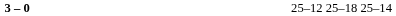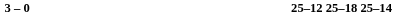(342, 7) normal -> (342, 7) bold
